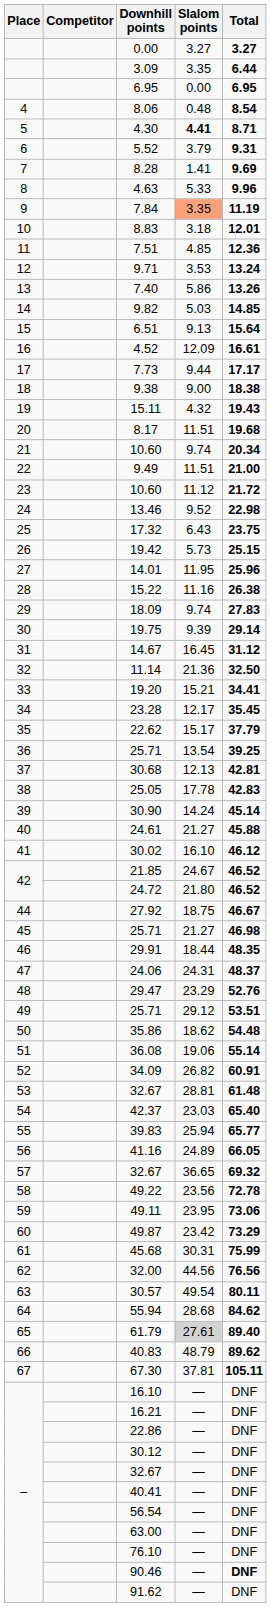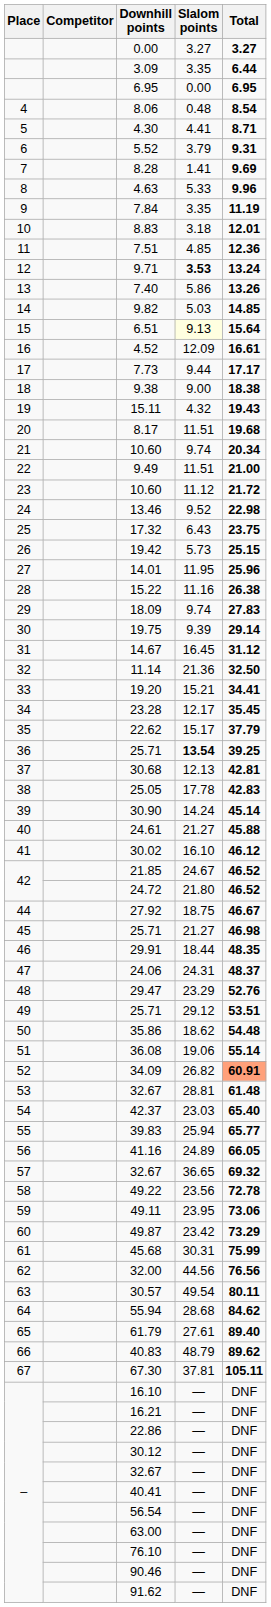(199, 128) bold -> (199, 128) normal
(199, 209) lightsalmon background -> (199, 209) no background
(199, 269) normal -> (199, 269) bold
(199, 329) no background -> (199, 329) lightyellow background
(199, 750) normal -> (199, 750) bold
(244, 1071) no background -> (244, 1071) lightsalmon background
(199, 1331) lightgrey background -> (199, 1331) no background
(244, 1572) bold -> (244, 1572) normal
